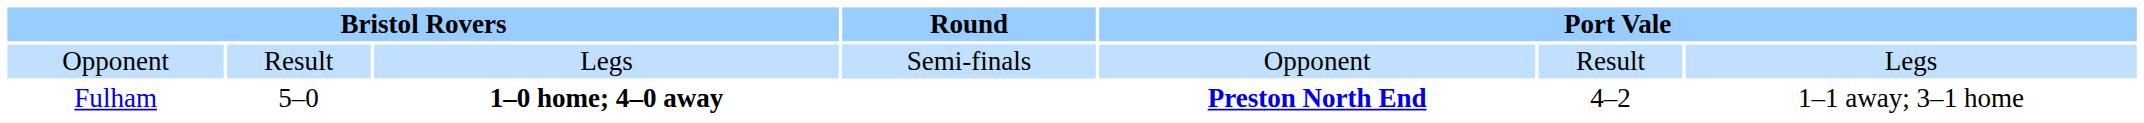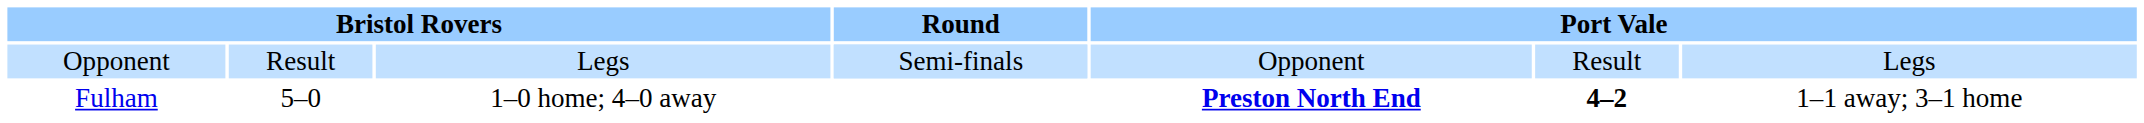(606, 98) bold -> (603, 98) normal
(1611, 98) normal -> (1607, 98) bold
